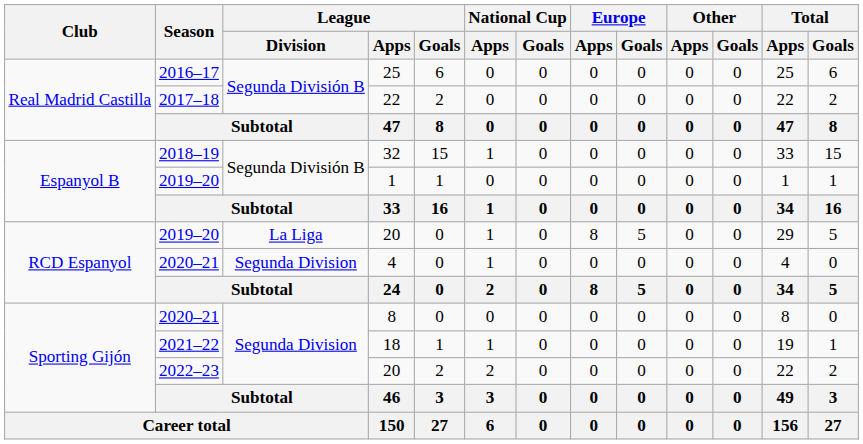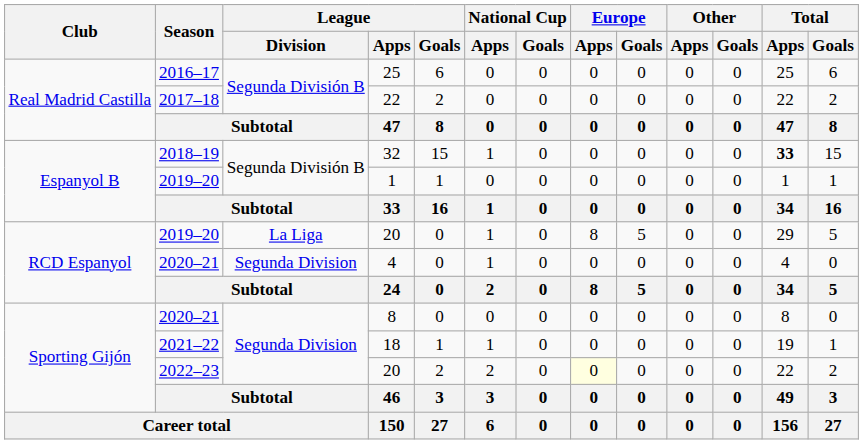(785, 153) normal -> (785, 153) bold
(594, 371) no background -> (594, 371) lightyellow background
